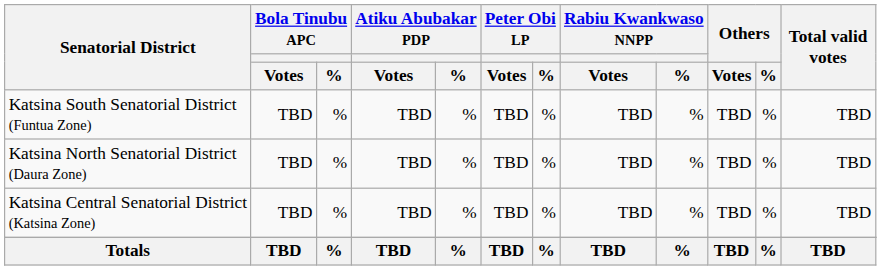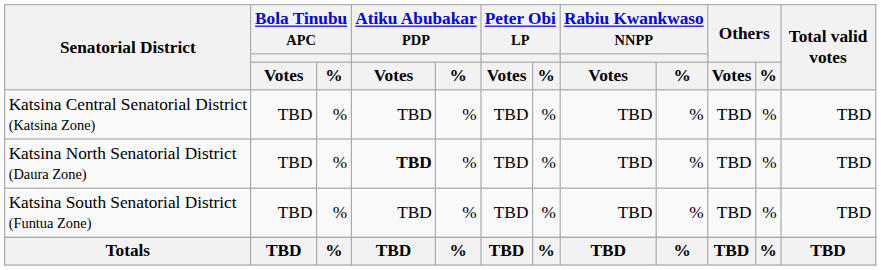rows swapped: (128, 212) <-> (123, 114)
(414, 163) normal -> (414, 163) bold
